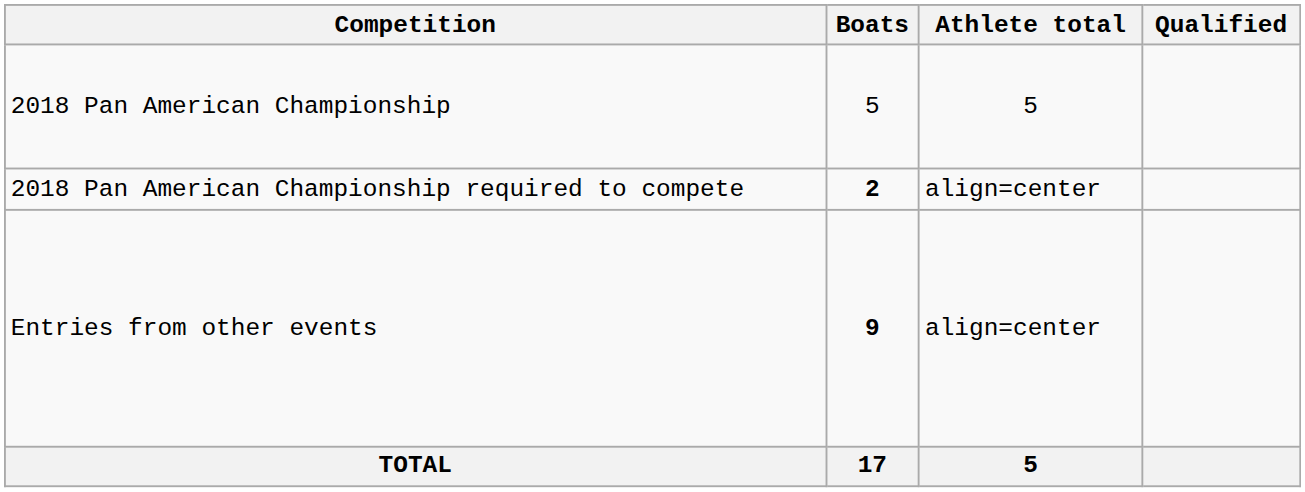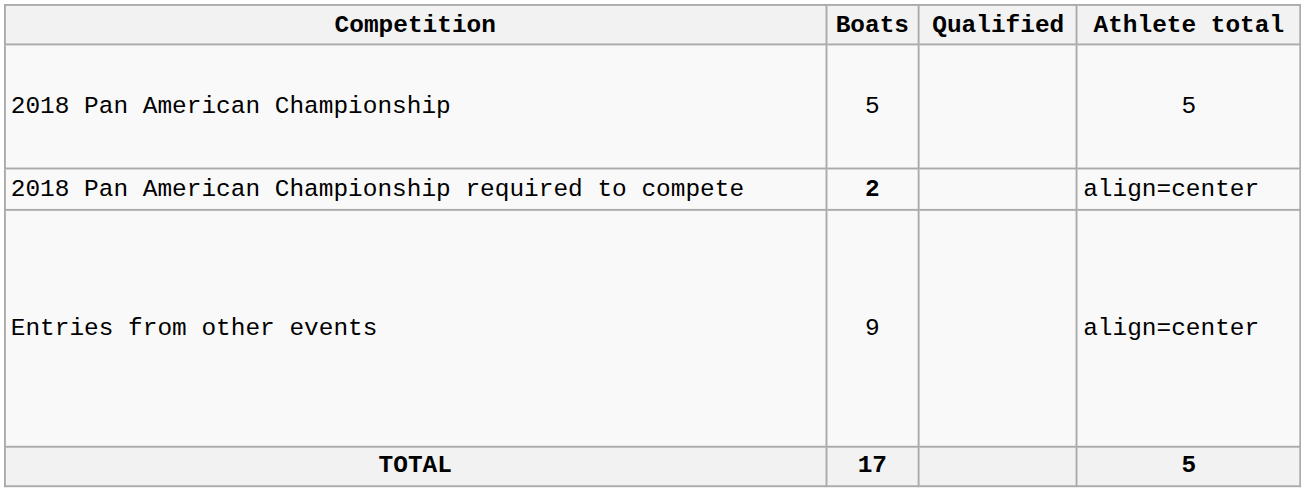columns swapped: (1031, 25) <-> (1221, 25)
(872, 328) bold -> (872, 328) normal
